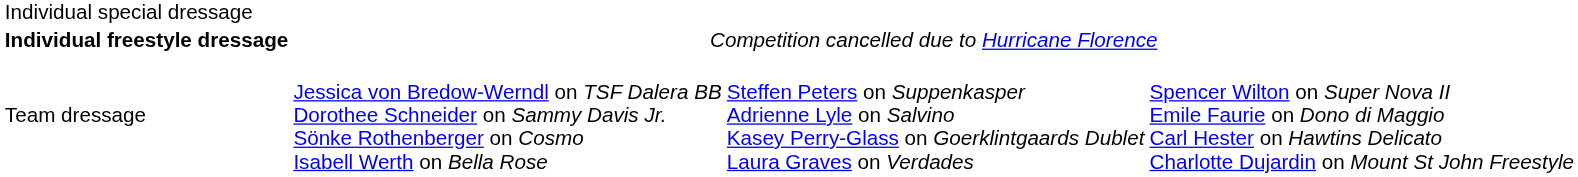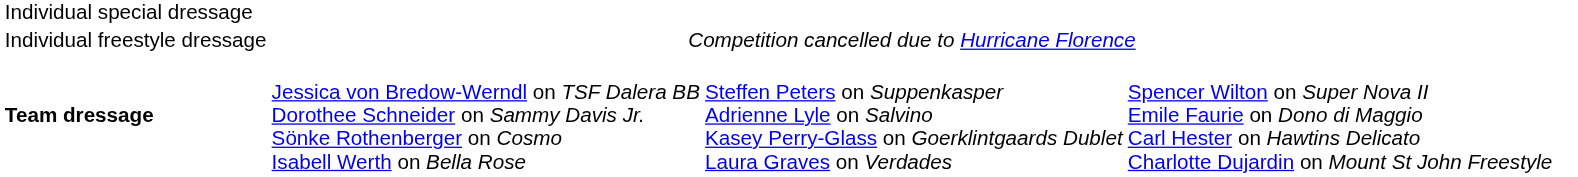(147, 40) bold -> (136, 40) normal
(75, 115) normal -> (79, 115) bold
